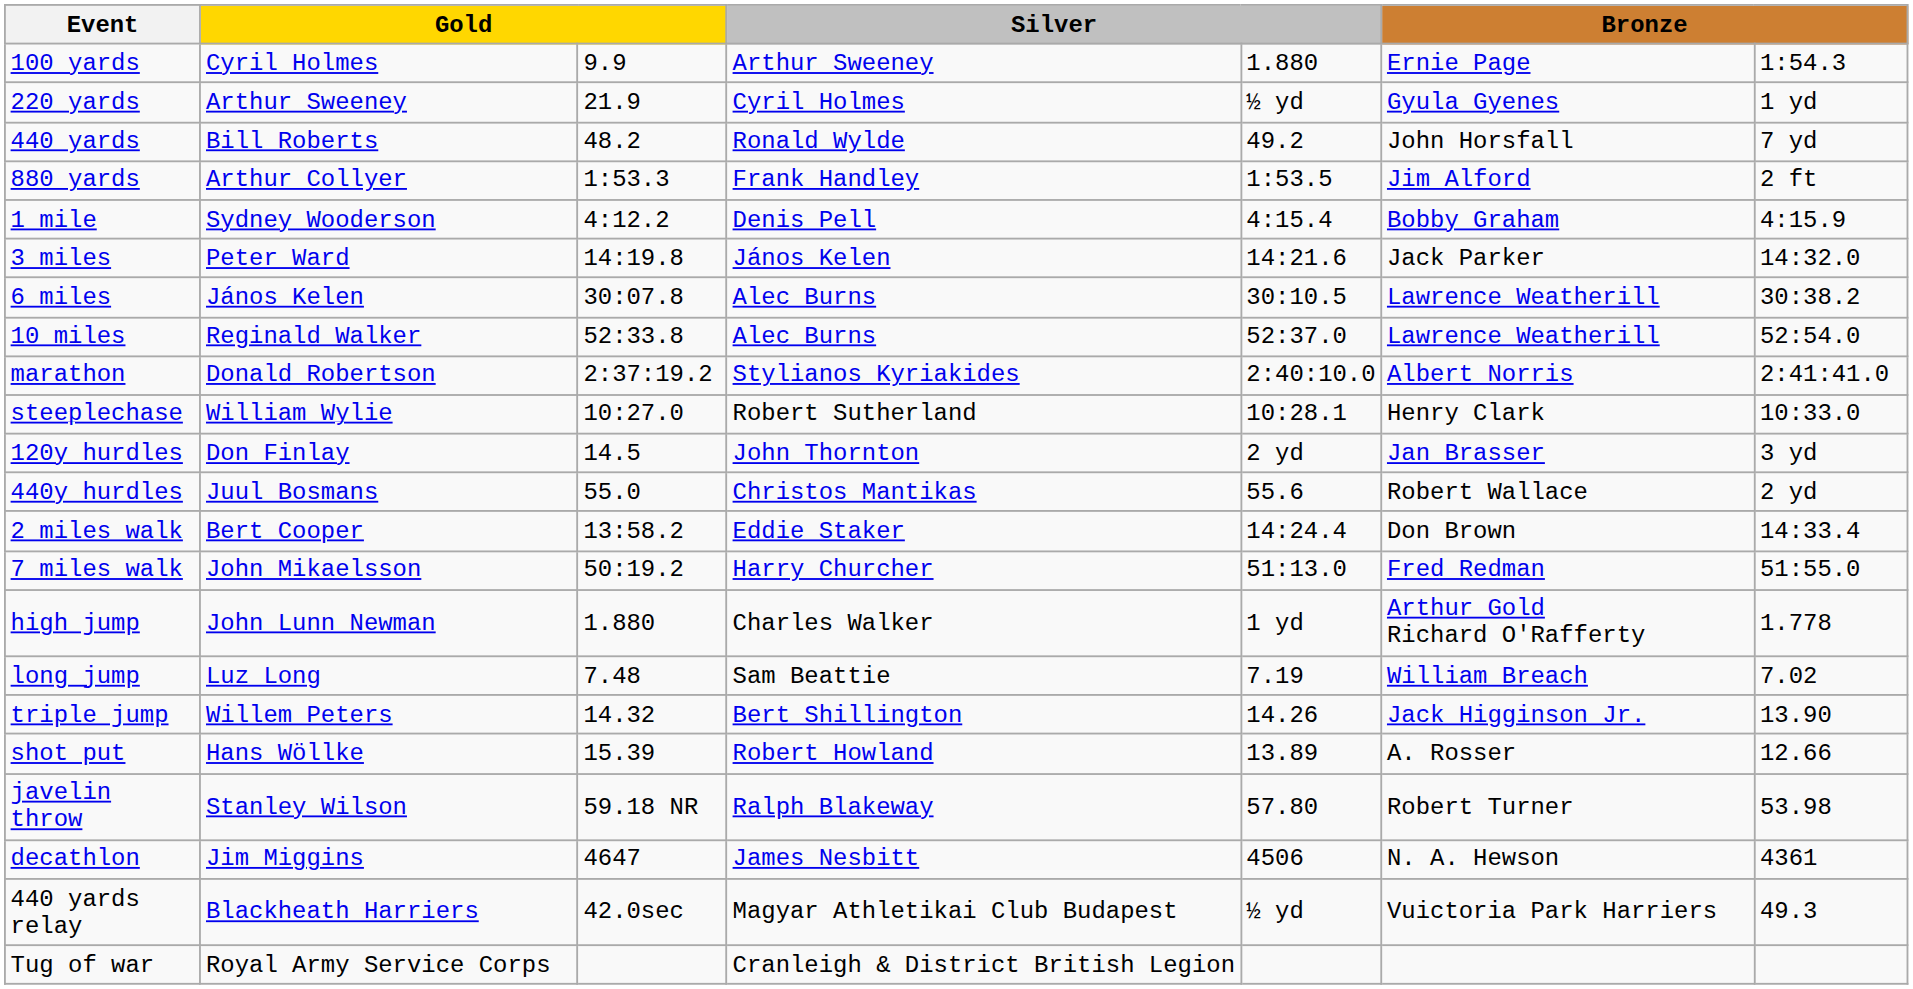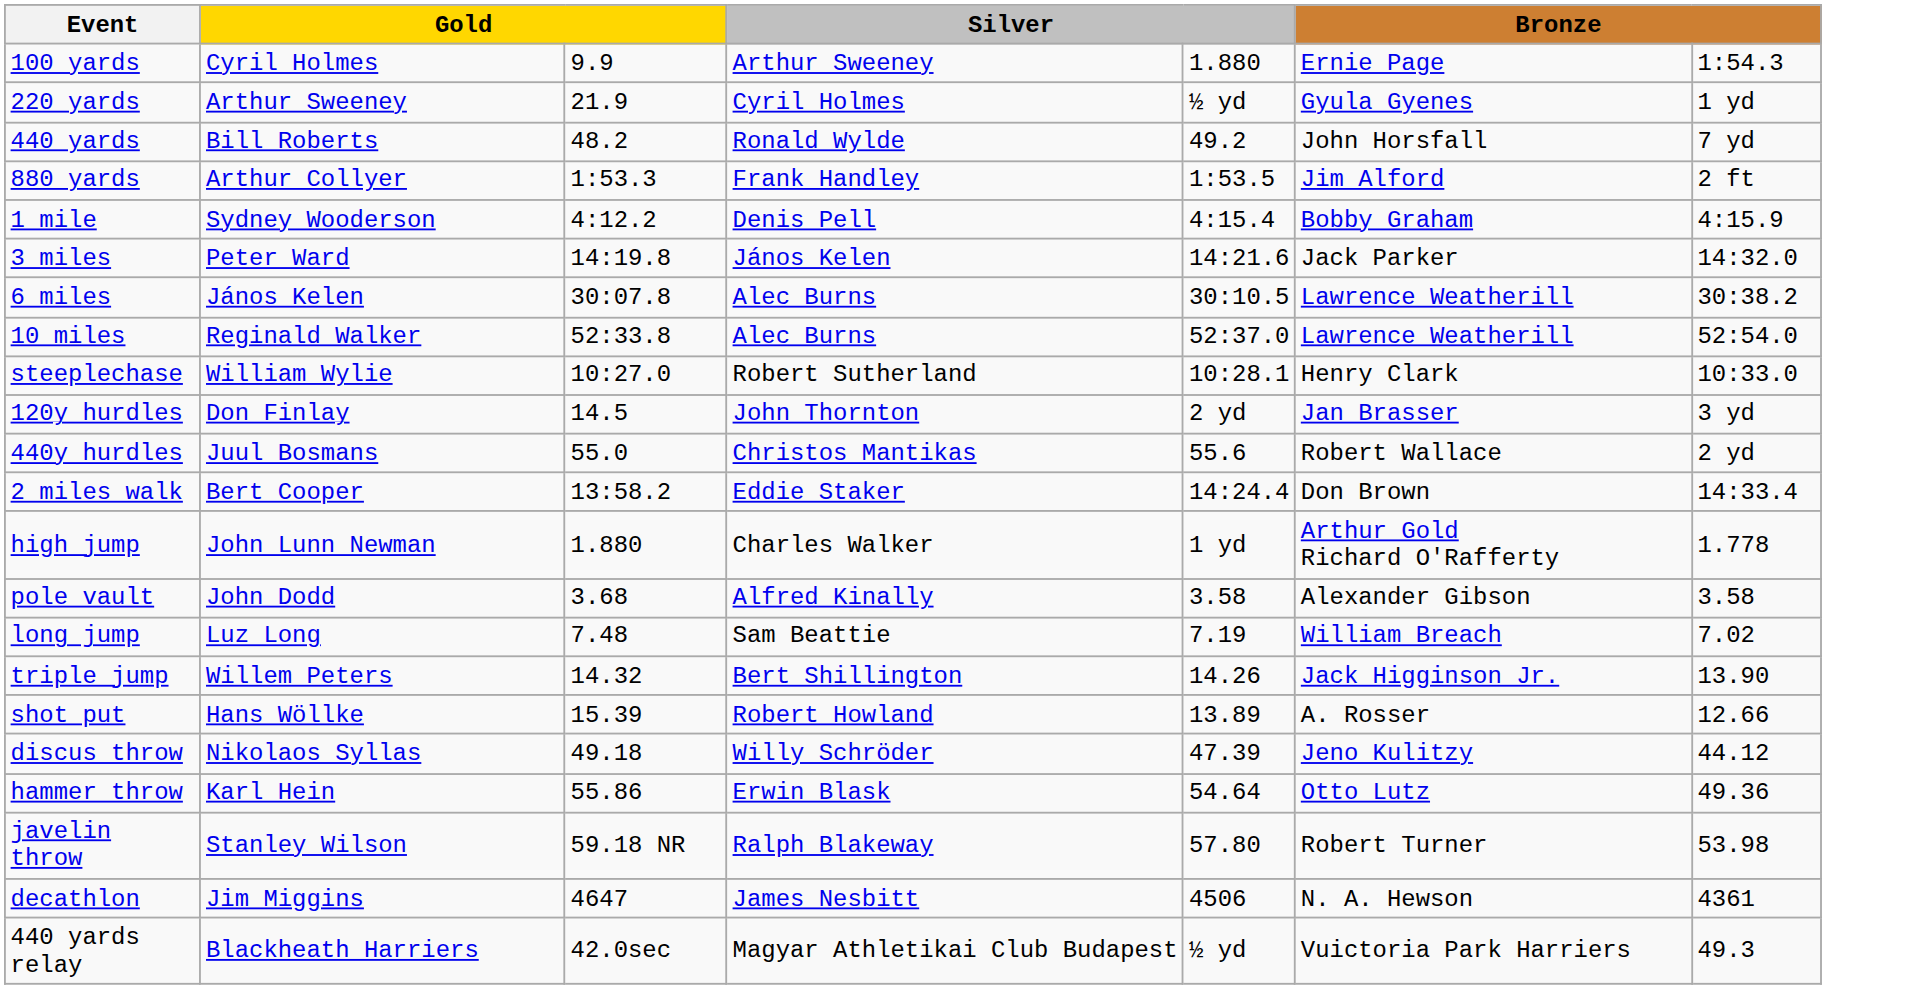- row: (68, 375)
- row: (97, 570)
+ row: (82, 598)
+ row: (97, 754)
+ row: (97, 793)
- row: (82, 965)
